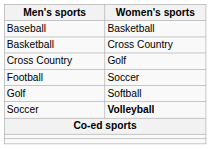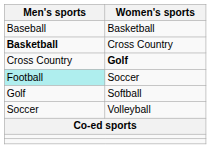(30, 45) normal -> (32, 45) bold
(117, 61) normal -> (118, 61) bold
(25, 77) no background -> (25, 77) paleturquoise background
(131, 110) bold -> (129, 110) normal
